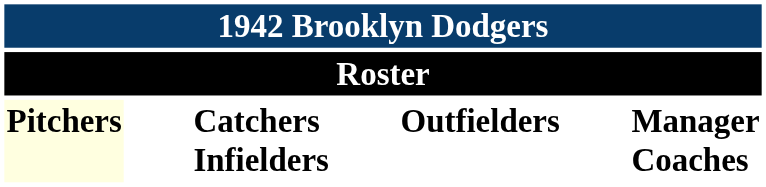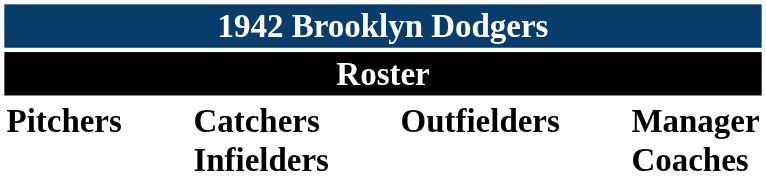(64, 120) lightyellow background -> (64, 120) no background
